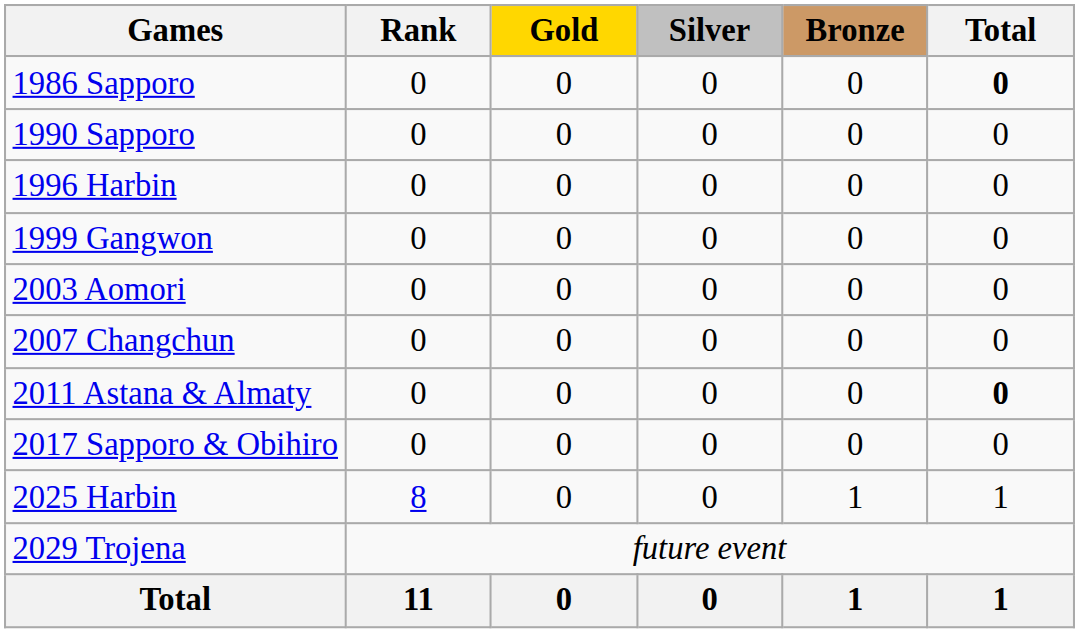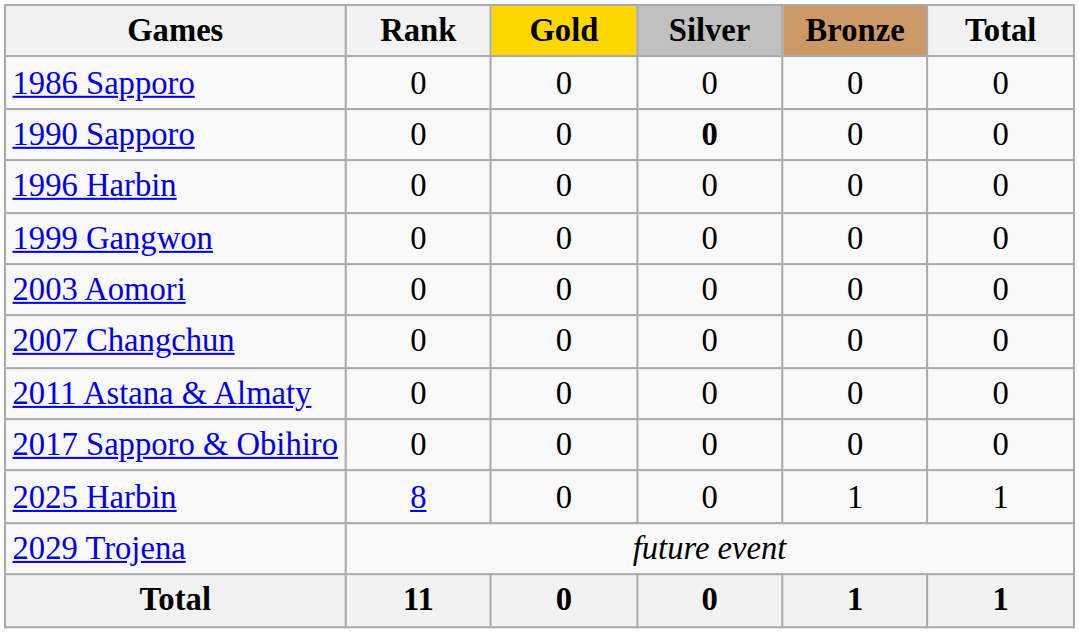(1001, 82) bold -> (1001, 82) normal
(710, 133) normal -> (710, 133) bold
(1001, 392) bold -> (1001, 392) normal
